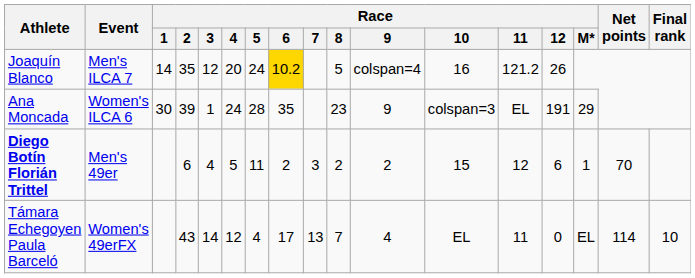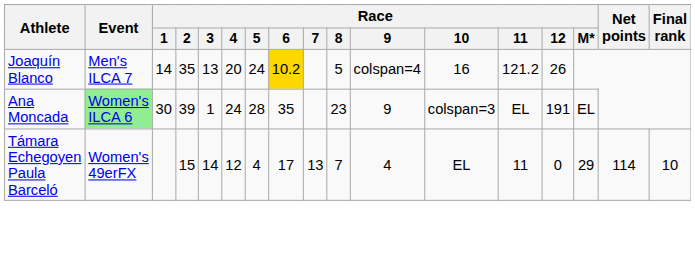(210, 70) 12 -> (210, 70) 13
(119, 109) no background -> (119, 109) lightgreen background
(586, 109) 29 -> (586, 109) EL
- row: (32, 165)
(187, 237) 43 -> (187, 165) 15
(586, 237) EL -> (586, 165) 29
